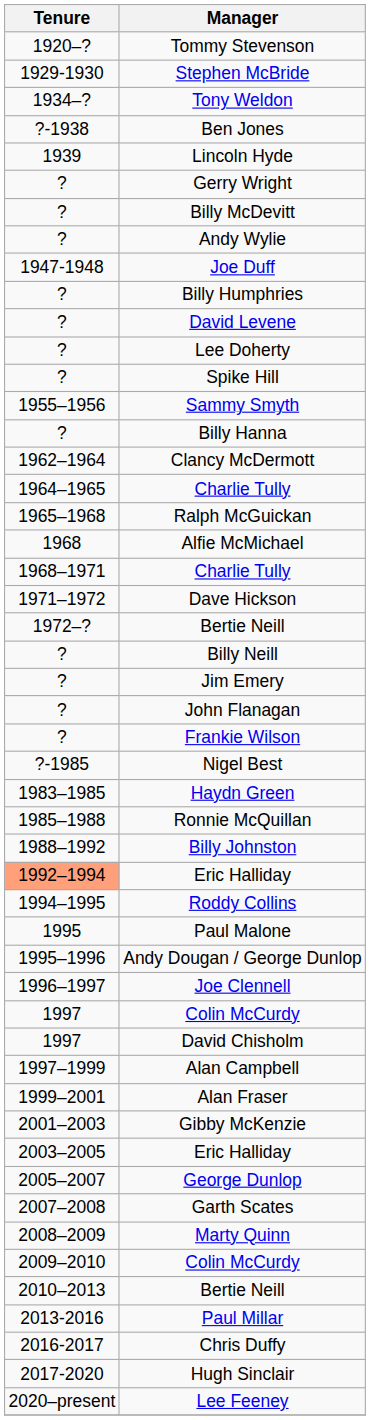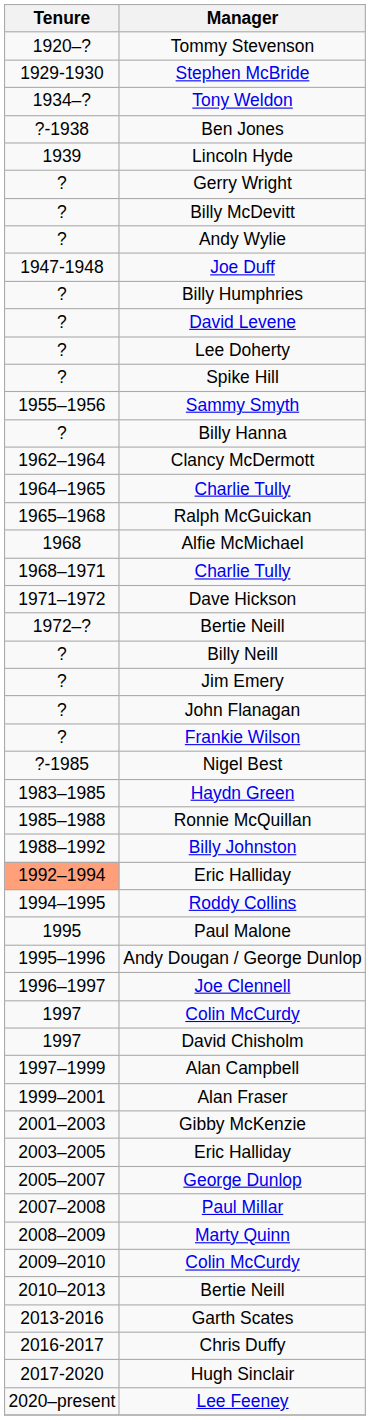(243, 1207) Garth Scates -> (243, 1207) Paul Millar
(243, 1318) Paul Millar -> (243, 1318) Garth Scates
